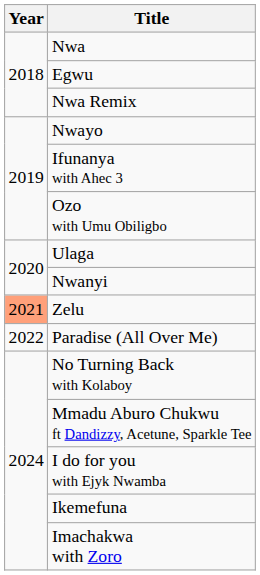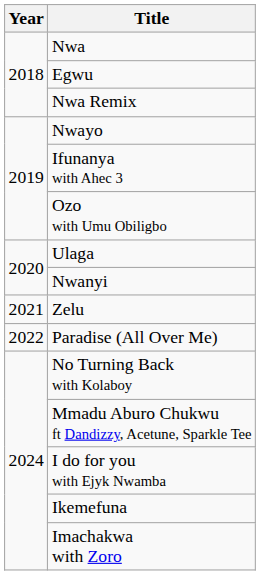(26, 309) lightsalmon background -> (26, 309) no background
